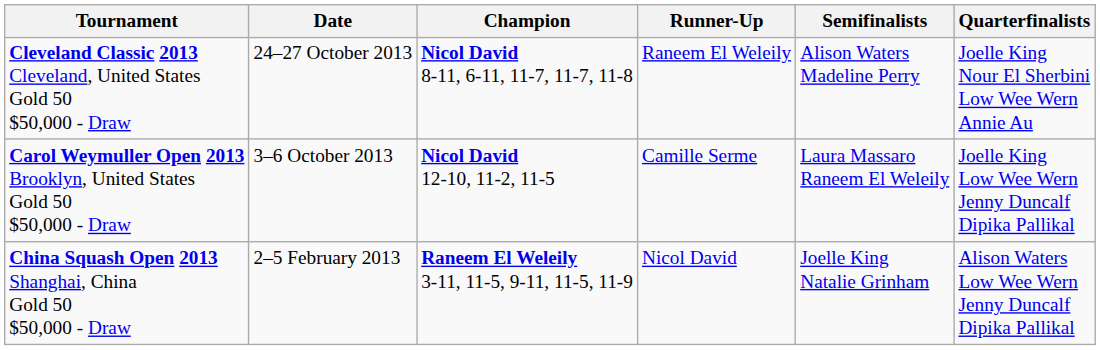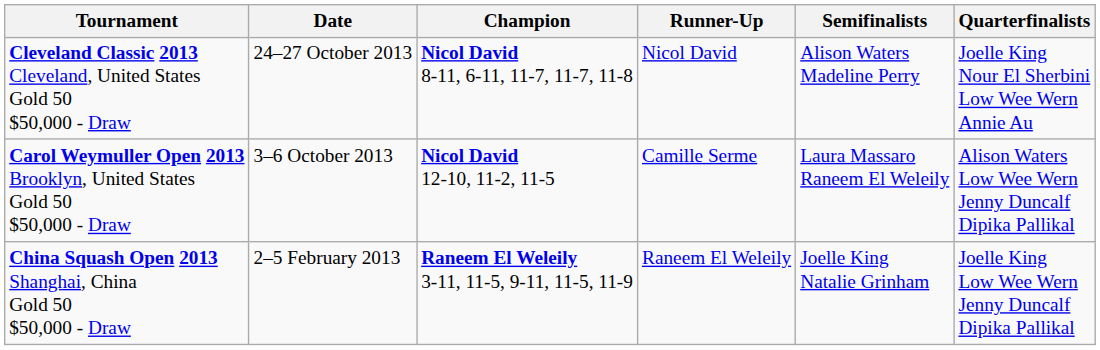(717, 53) Raneem El Weleily -> (689, 53) Nicol David
(1018, 190) Joelle King Low Wee Wern Jenny Duncalf Dipika Pallikal -> (1018, 190) Alison Waters Low Wee Wern Jenny Duncalf Dipika Pallikal
(689, 257) Nicol David -> (717, 257) Raneem El Weleily
(1018, 292) Alison Waters Low Wee Wern Jenny Duncalf Dipika Pallikal -> (1018, 292) Joelle King Low Wee Wern Jenny Duncalf Dipika Pallikal
